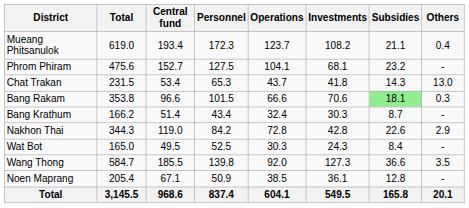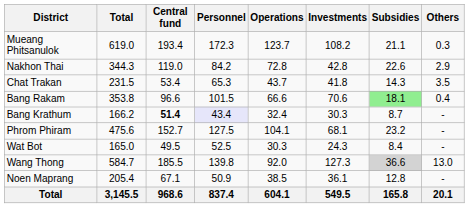(443, 45) 0.4 -> (443, 45) 0.3
rows swapped: (35, 131) <-> (39, 67)
(443, 83) 13.0 -> (443, 83) 3.5
(443, 99) 0.3 -> (443, 99) 0.4
(170, 115) normal -> (170, 115) bold
(221, 115) no background -> (221, 115) lavender background
(396, 163) no background -> (396, 163) lightgrey background
(443, 163) 3.5 -> (443, 163) 13.0
